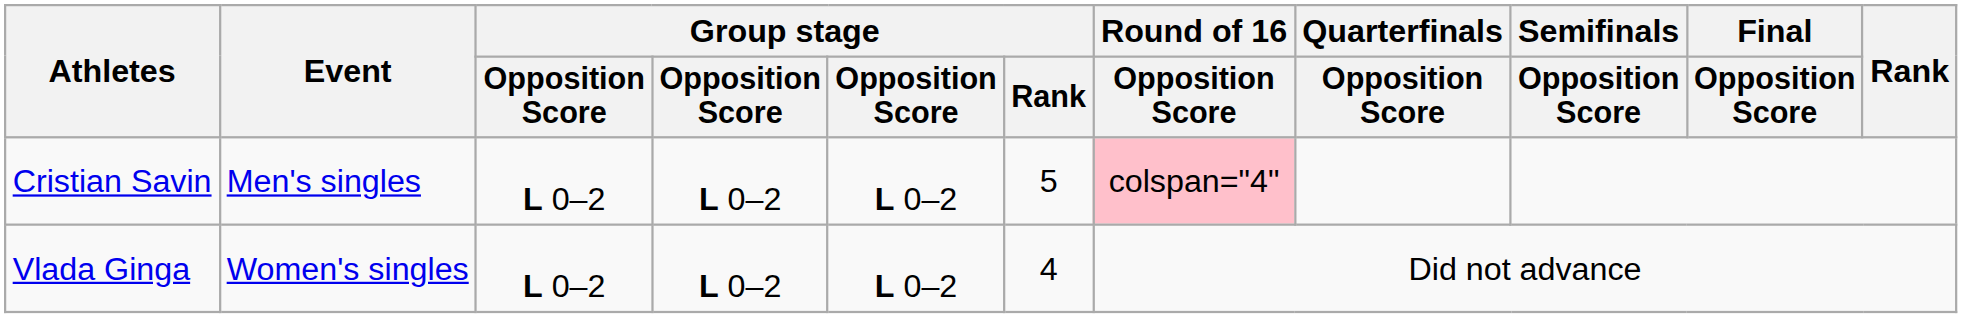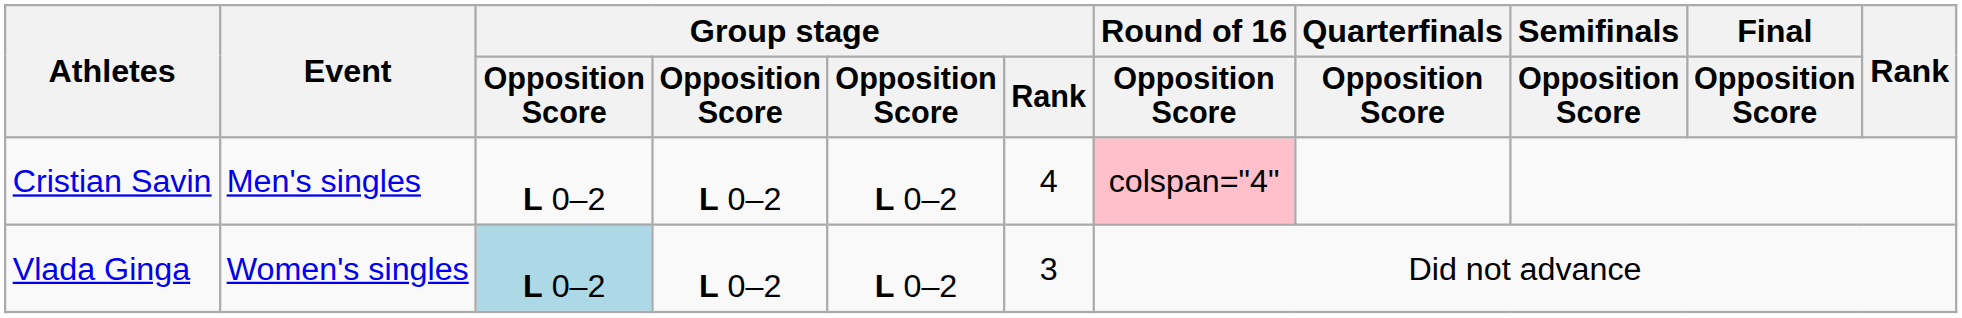(1049, 182) 5 -> (1049, 182) 4
(564, 286) no background -> (564, 286) lightblue background
(1049, 268) 4 -> (1049, 268) 3
